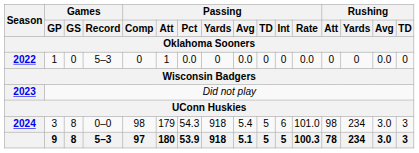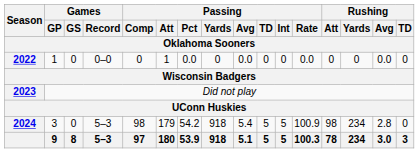(103, 60) 5–3 -> (103, 60) 0–0
(74, 124) 8 -> (74, 124) 0
(103, 124) 0–0 -> (103, 124) 5–3
(189, 124) 54.3 -> (189, 124) 54.2
(284, 124) 6 -> (284, 124) 5
(307, 124) 101.0 -> (307, 124) 100.9
(384, 124) 3.0 -> (384, 124) 2.8
(405, 124) 3 -> (405, 124) 0
